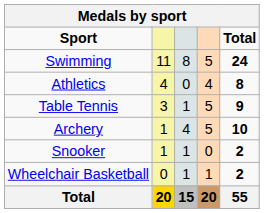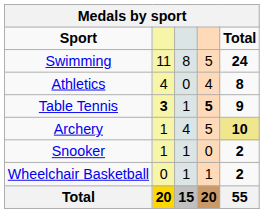(164, 106) normal -> (164, 106) bold
(209, 106) normal -> (209, 106) bold
(240, 129) no background -> (240, 129) khaki background
